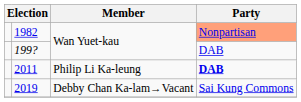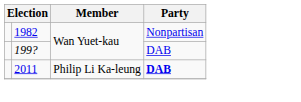(227, 32) lightsalmon background -> (175, 32) no background
- row: (26, 87)
